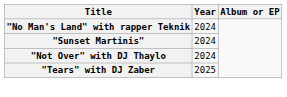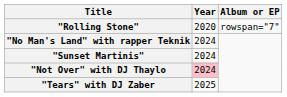+ row: (98, 26)
(205, 56) no background -> (205, 70) pink background
